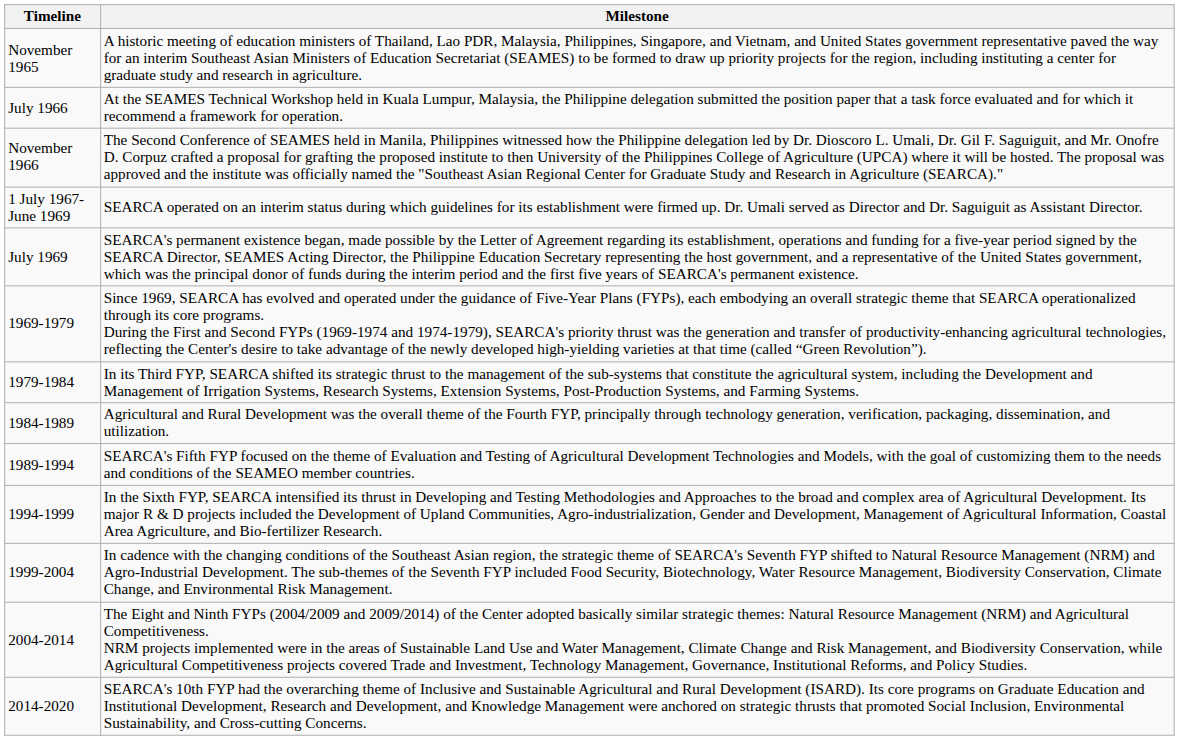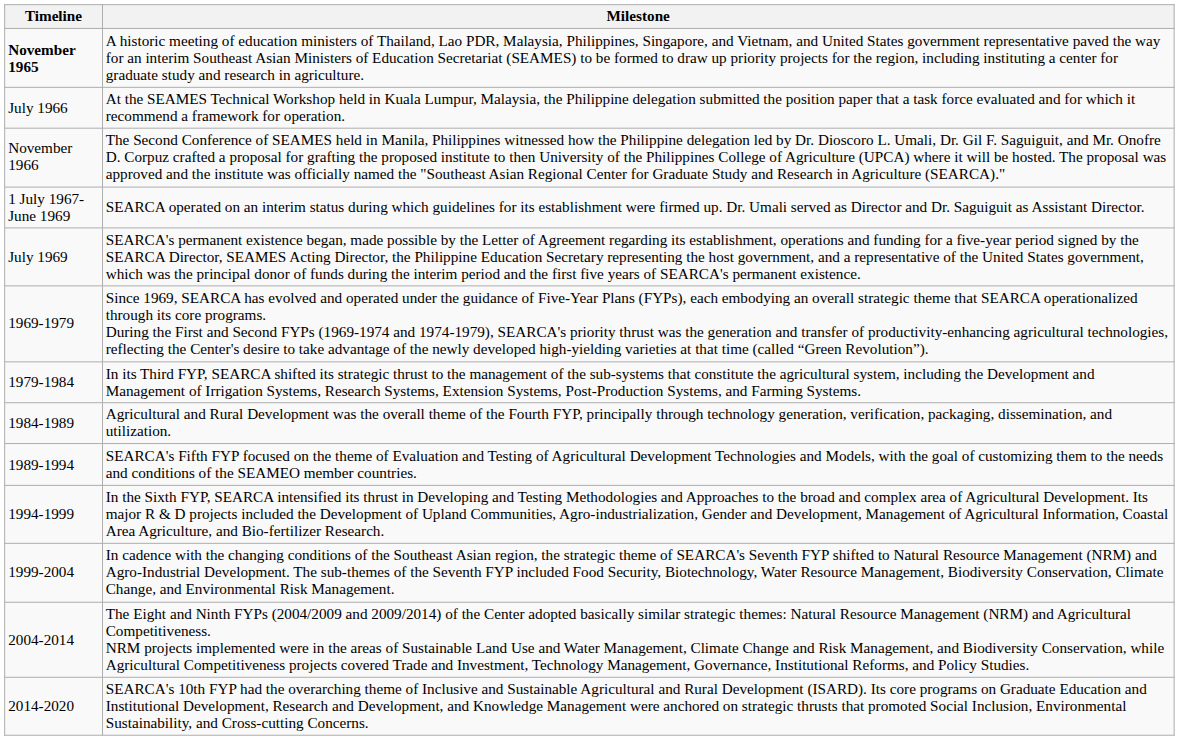(40, 57) normal -> (42, 57) bold
